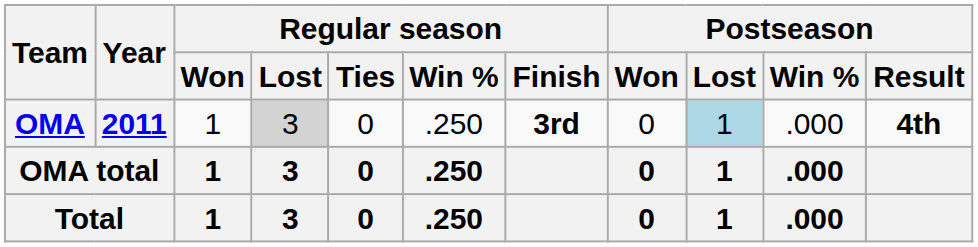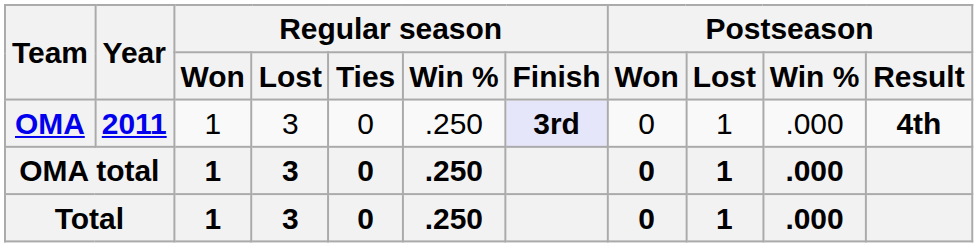(290, 124) lightgrey background -> (290, 124) no background
(557, 124) no background -> (557, 124) lavender background
(724, 124) lightblue background -> (724, 124) no background
